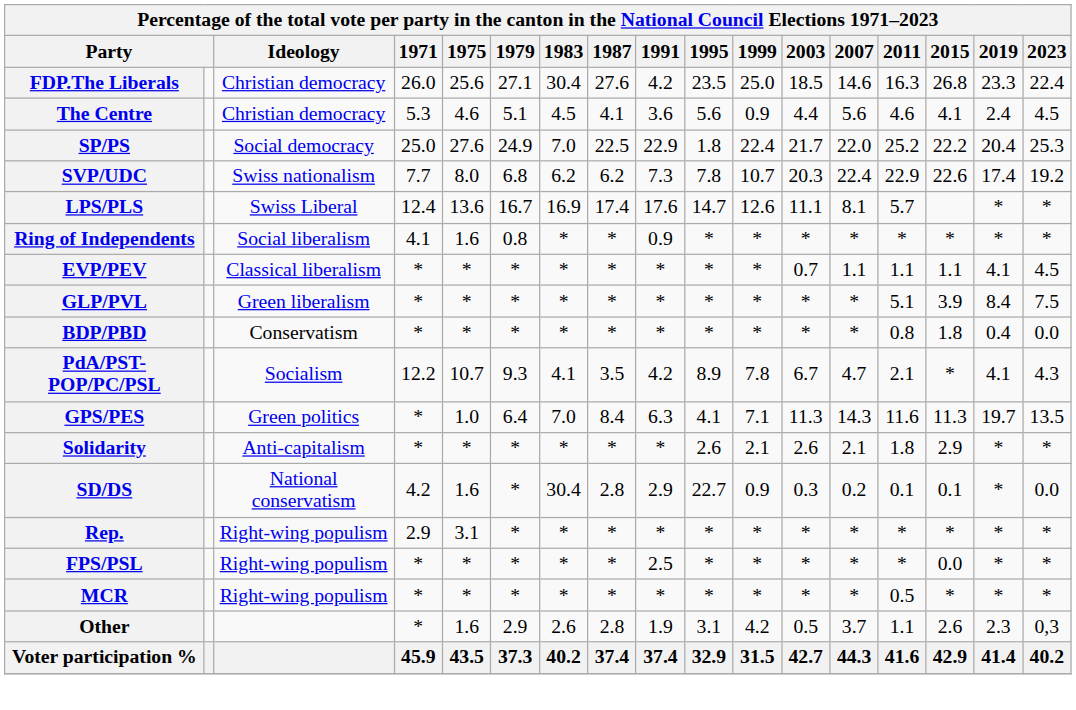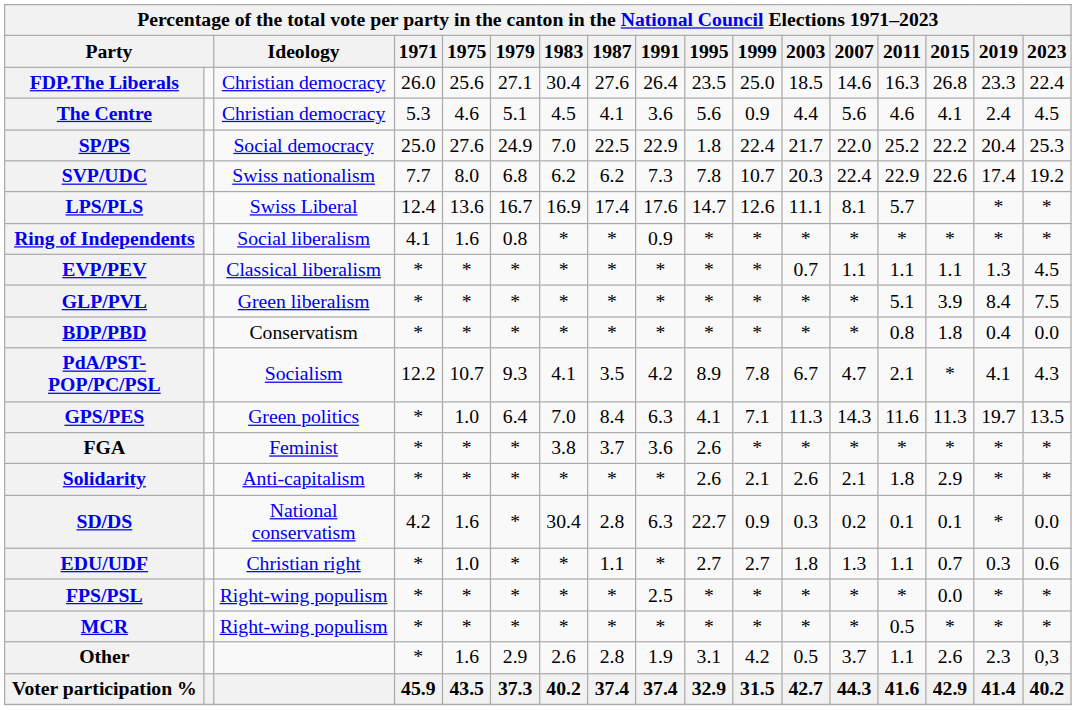(660, 82) 4.2 -> (660, 82) 26.4
(998, 269) 4.1 -> (998, 269) 1.3
+ row: (104, 447)
(660, 490) 2.9 -> (660, 521) 6.3
- row: (104, 532)
+ row: (104, 563)
